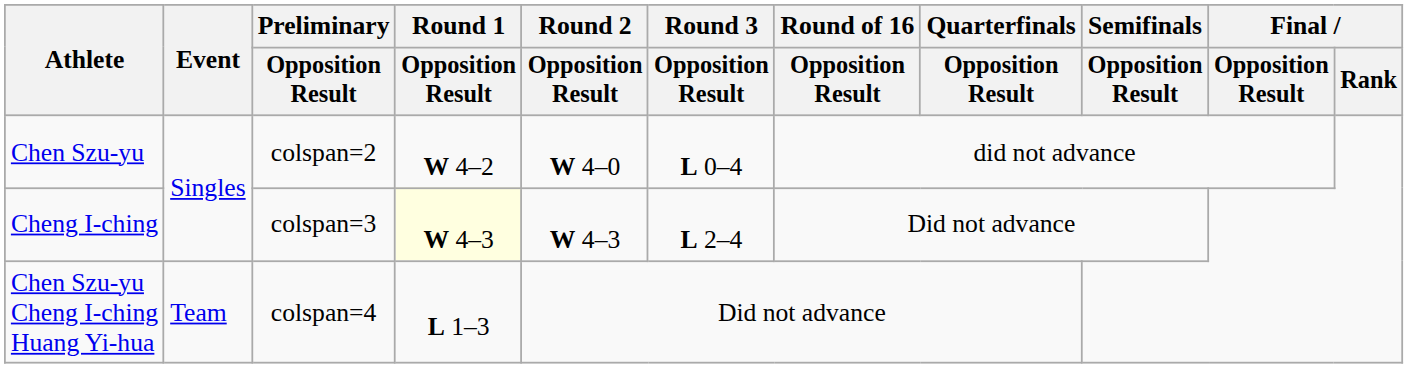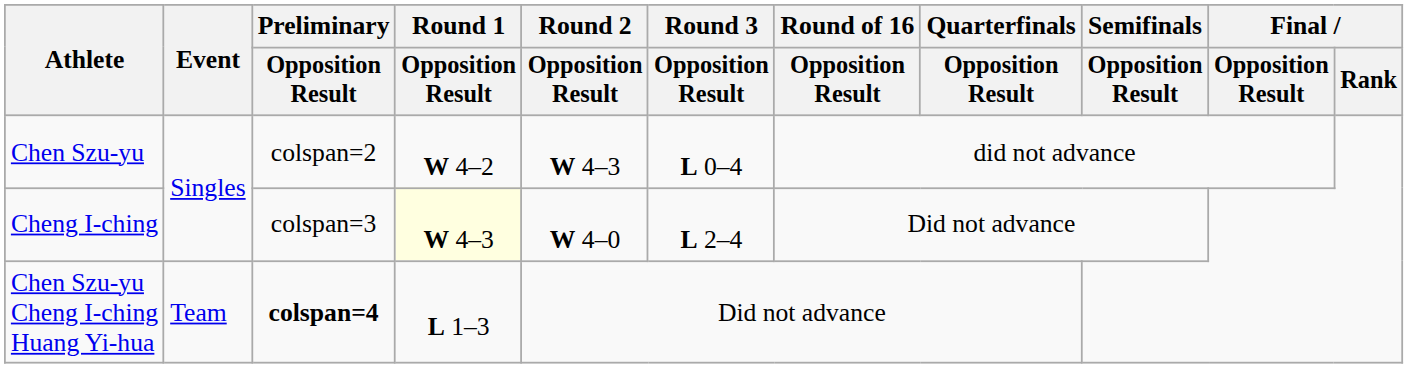(585, 167) W 4–0 -> (585, 167) W 4–3
(585, 239) W 4–3 -> (585, 239) W 4–0
(324, 312) normal -> (324, 312) bold
